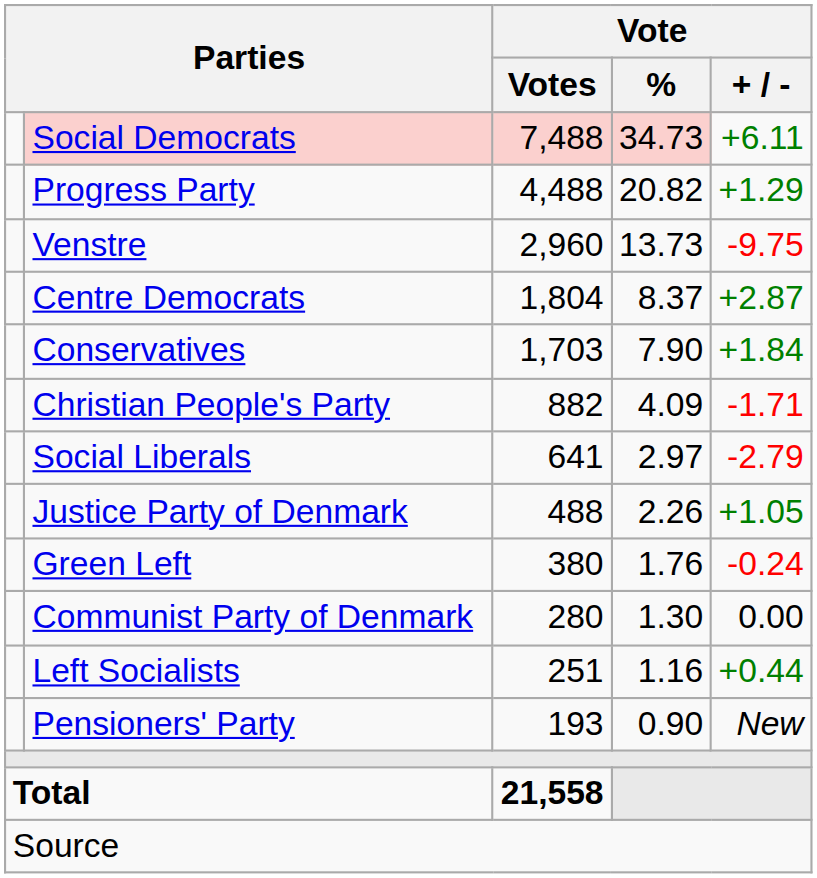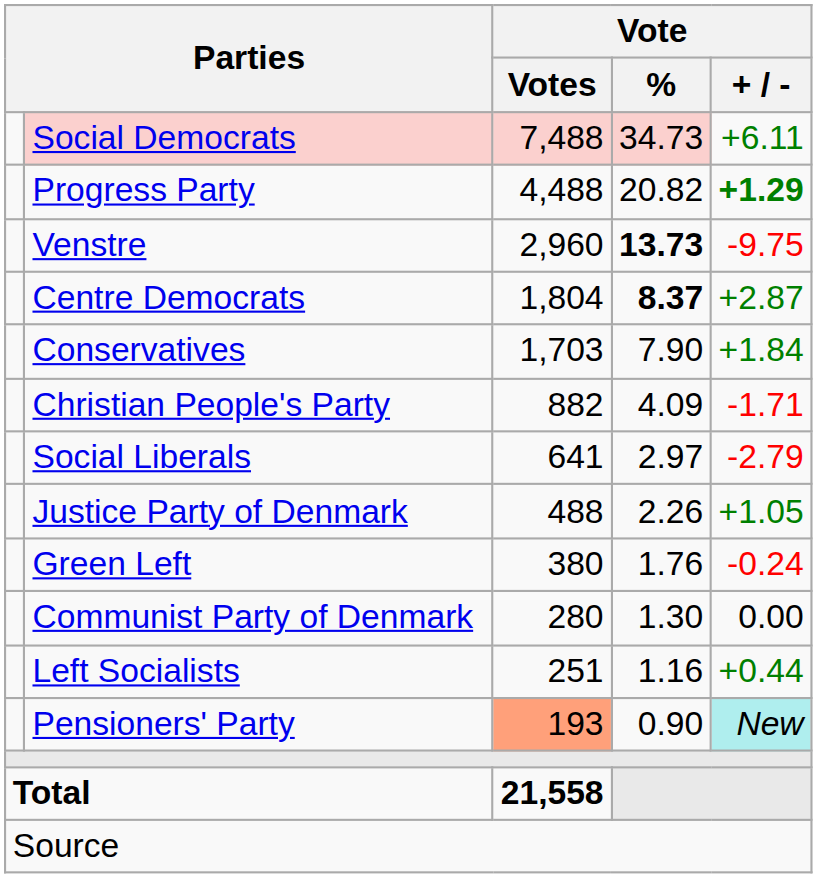(761, 191) normal -> (761, 191) bold
(661, 244) normal -> (661, 244) bold
(670, 297) normal -> (670, 297) bold
(576, 723) no background -> (576, 723) lightsalmon background
(770, 723) no background -> (770, 723) paleturquoise background
